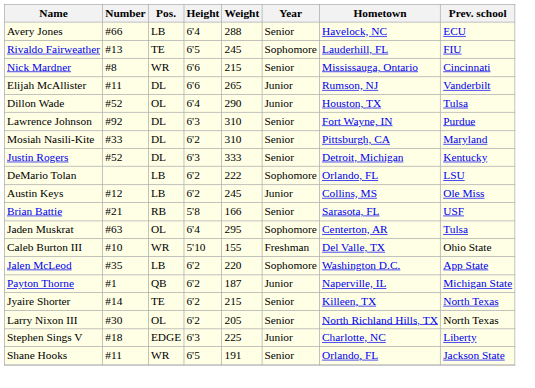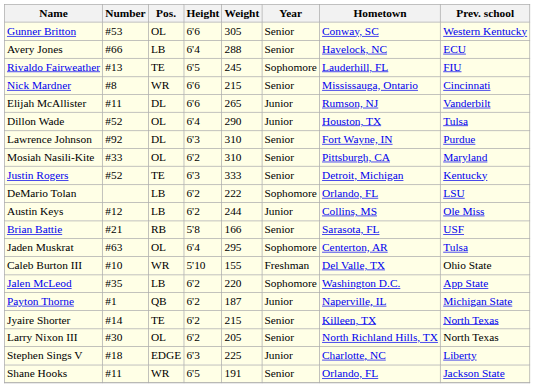+ row: (42, 31)
(158, 139) DL -> (158, 157) OL
(158, 157) DL -> (158, 175) TE
(233, 193) 245 -> (233, 211) 244
